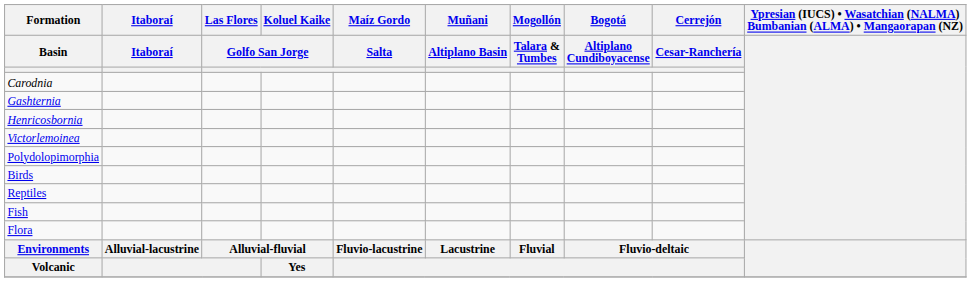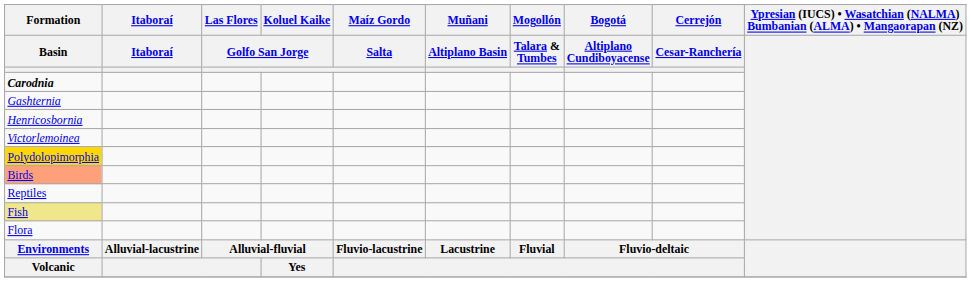(30, 82) normal -> (30, 82) bold
(53, 156) no background -> (53, 156) gold background
(20, 175) no background -> (20, 175) lightsalmon background
(18, 212) no background -> (18, 212) khaki background
